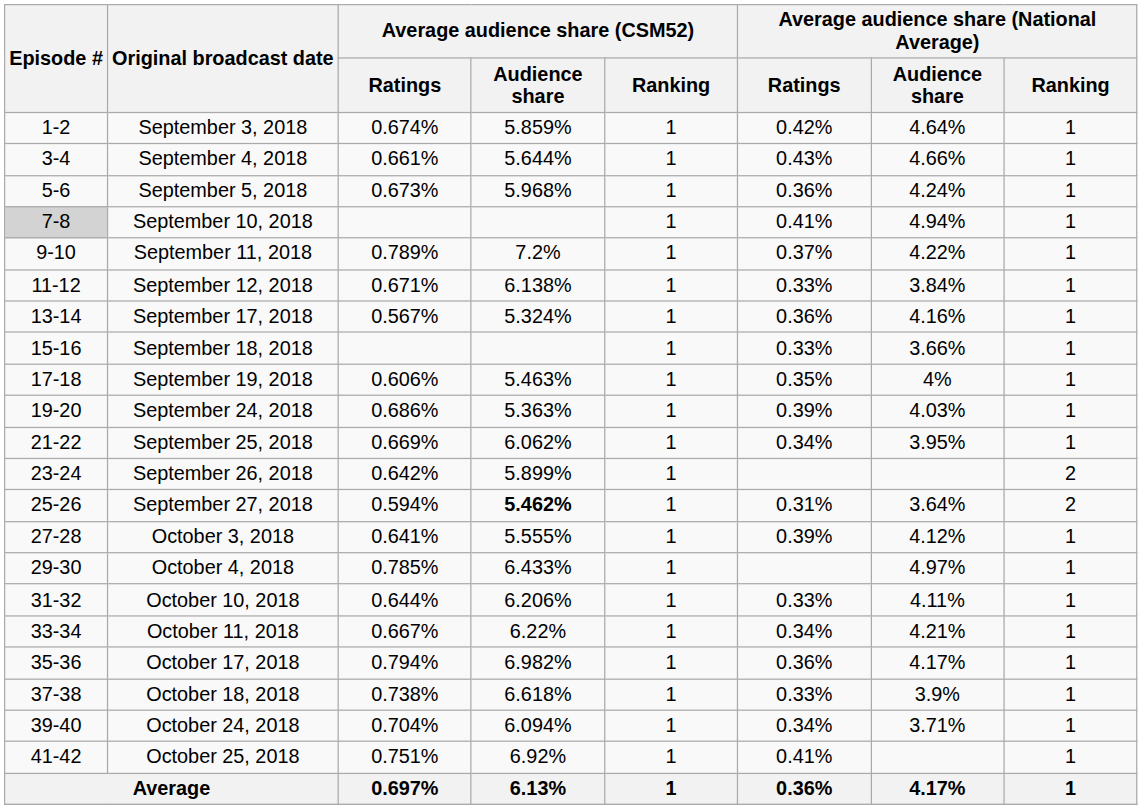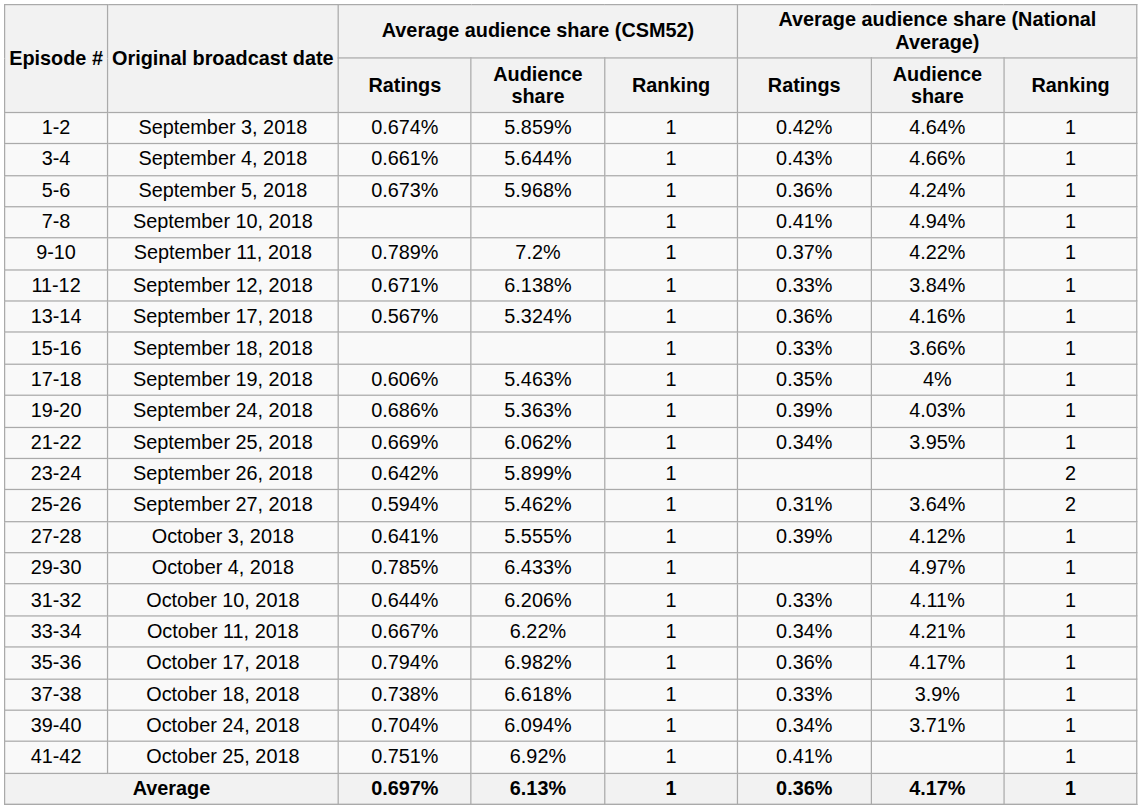(56, 222) lightgrey background -> (56, 222) no background
(538, 505) bold -> (538, 505) normal
